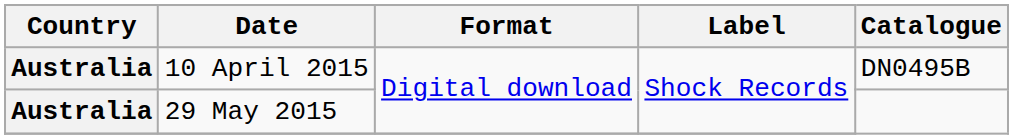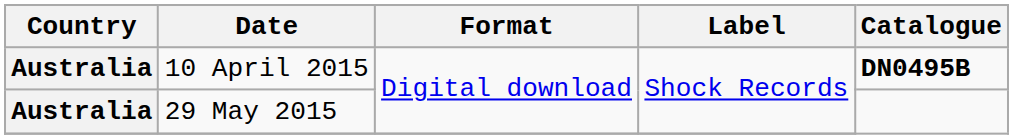(916, 69) normal -> (916, 69) bold
